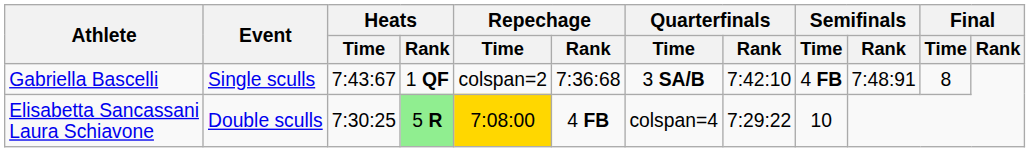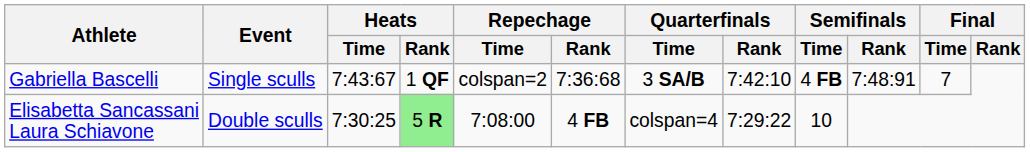(946, 80) 8 -> (946, 80) 7
(503, 121) gold background -> (503, 121) no background
